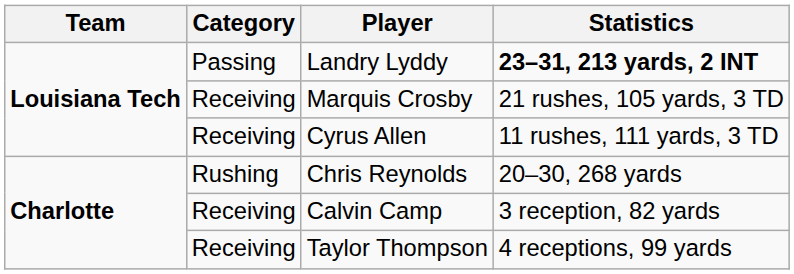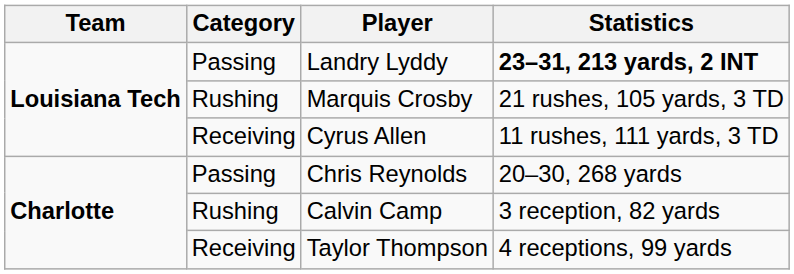(244, 99) Receiving -> (235, 99) Rushing
(235, 174) Rushing -> (234, 174) Passing
(244, 211) Receiving -> (235, 211) Rushing
